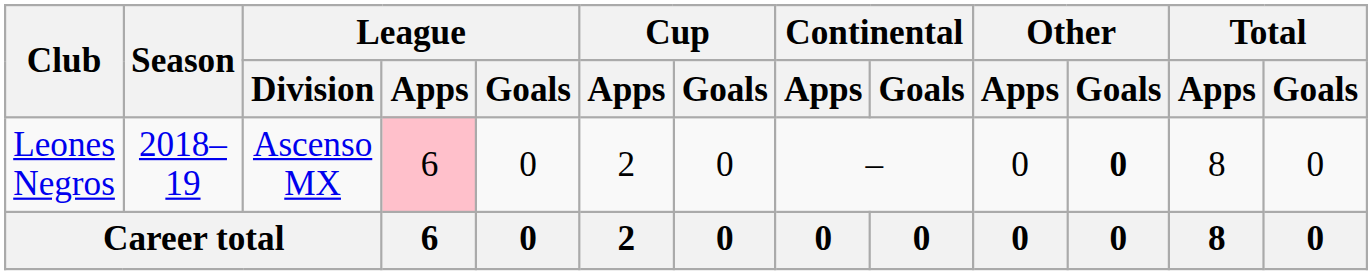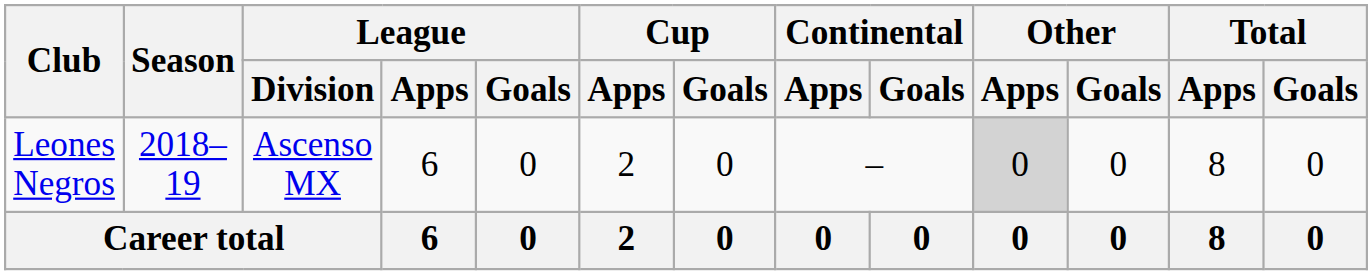(430, 163) pink background -> (430, 163) no background
(1020, 163) no background -> (1020, 163) lightgrey background
(1118, 163) bold -> (1118, 163) normal
